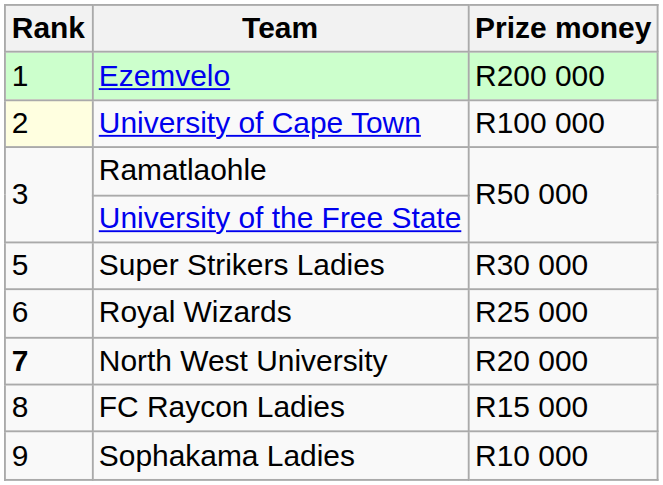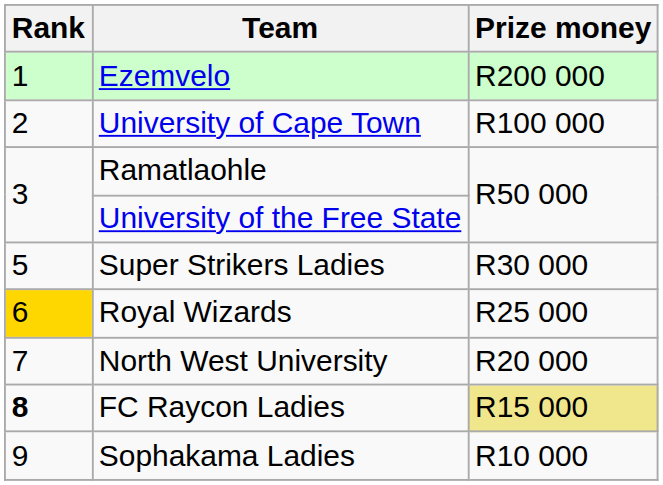(20, 123) lightyellow background -> (20, 123) no background
(20, 312) no background -> (20, 312) gold background
(20, 360) bold -> (20, 360) normal
(20, 407) normal -> (20, 407) bold
(532, 407) no background -> (532, 407) khaki background
